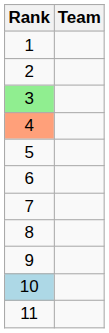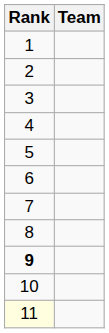(29, 98) lightgreen background -> (29, 98) no background
(29, 125) lightsalmon background -> (29, 125) no background
(29, 260) normal -> (29, 260) bold
(29, 286) lightblue background -> (29, 286) no background
(29, 313) no background -> (29, 313) lightyellow background
